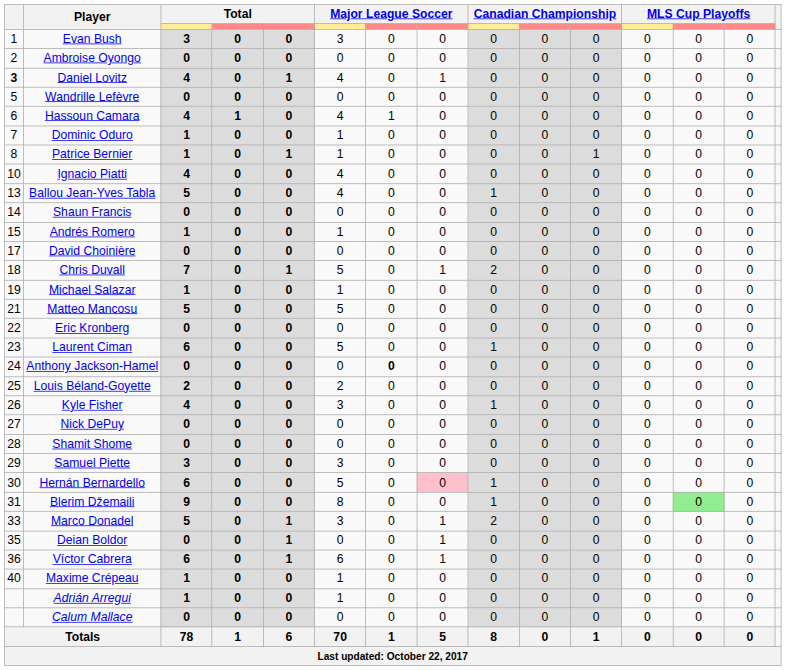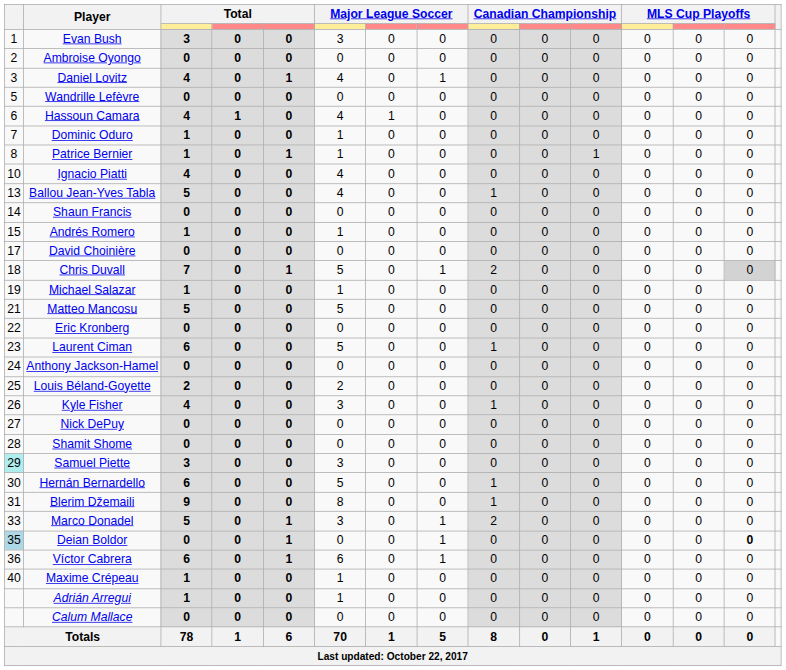(14, 77) bold -> (14, 77) normal
(750, 270) no background -> (750, 270) lightgrey background
(391, 366) bold -> (391, 366) normal
(14, 463) no background -> (14, 463) paleturquoise background
(443, 482) pink background -> (443, 482) no background
(699, 501) lightgreen background -> (699, 501) no background
(14, 540) no background -> (14, 540) lightblue background
(750, 540) normal -> (750, 540) bold
